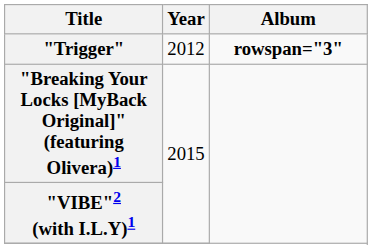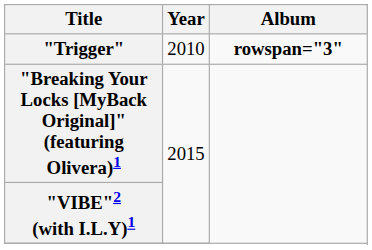(186, 49) 2012 -> (186, 49) 2010
